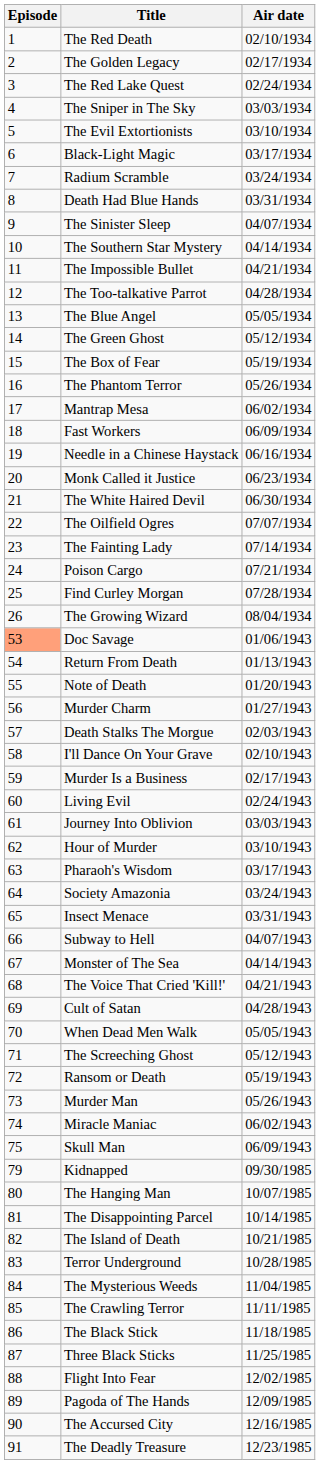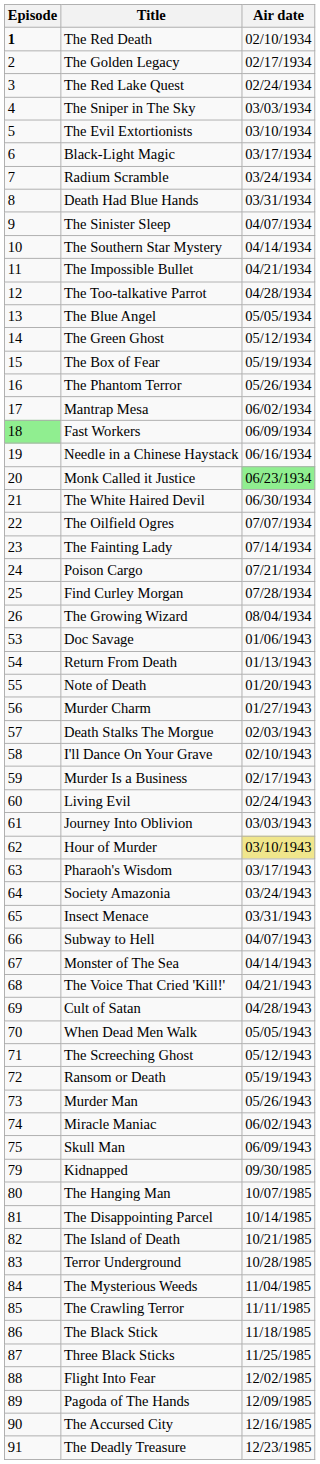(11, 39) normal -> (11, 39) bold
(15, 431) no background -> (15, 431) lightgreen background
(278, 477) no background -> (278, 477) lightgreen background
(15, 639) lightsalmon background -> (15, 639) no background
(278, 847) no background -> (278, 847) khaki background
